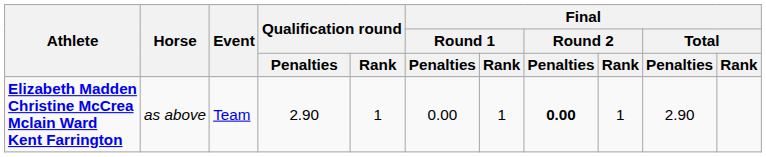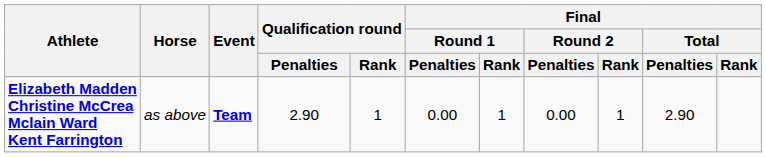(232, 115) normal -> (233, 115) bold
(561, 115) bold -> (561, 115) normal
